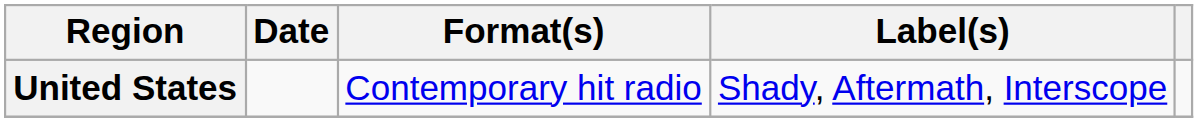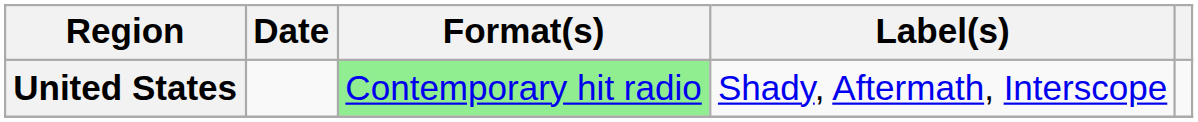(524, 87) no background -> (524, 87) lightgreen background
